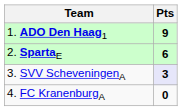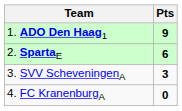(165, 74) lavender background -> (165, 74) no background
